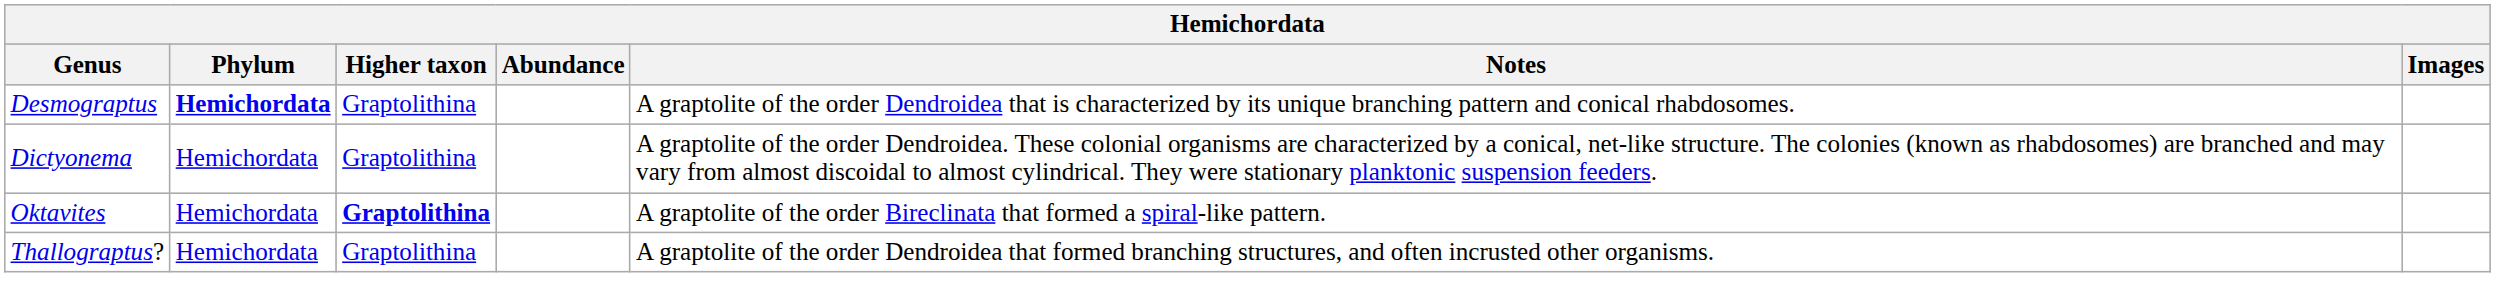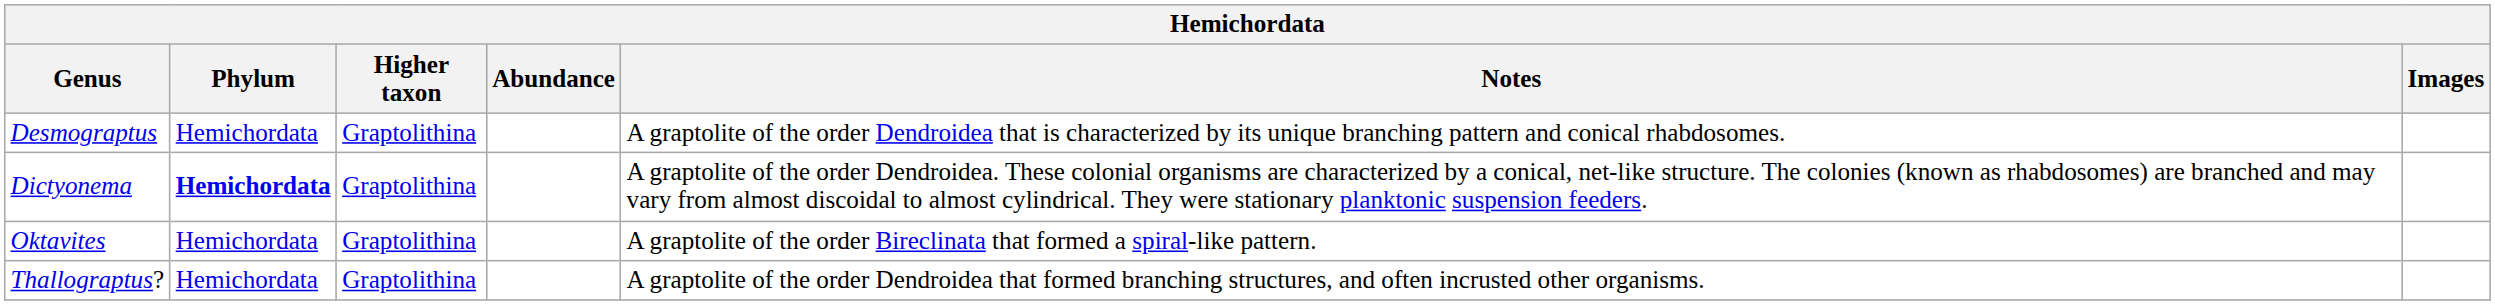(253, 104) bold -> (247, 132) normal
(247, 158) normal -> (253, 186) bold
(416, 212) bold -> (409, 240) normal
